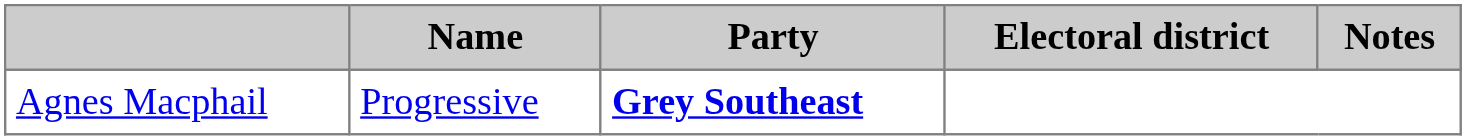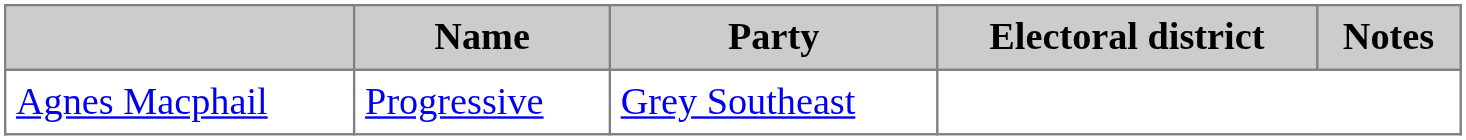(738, 101) bold -> (738, 101) normal
